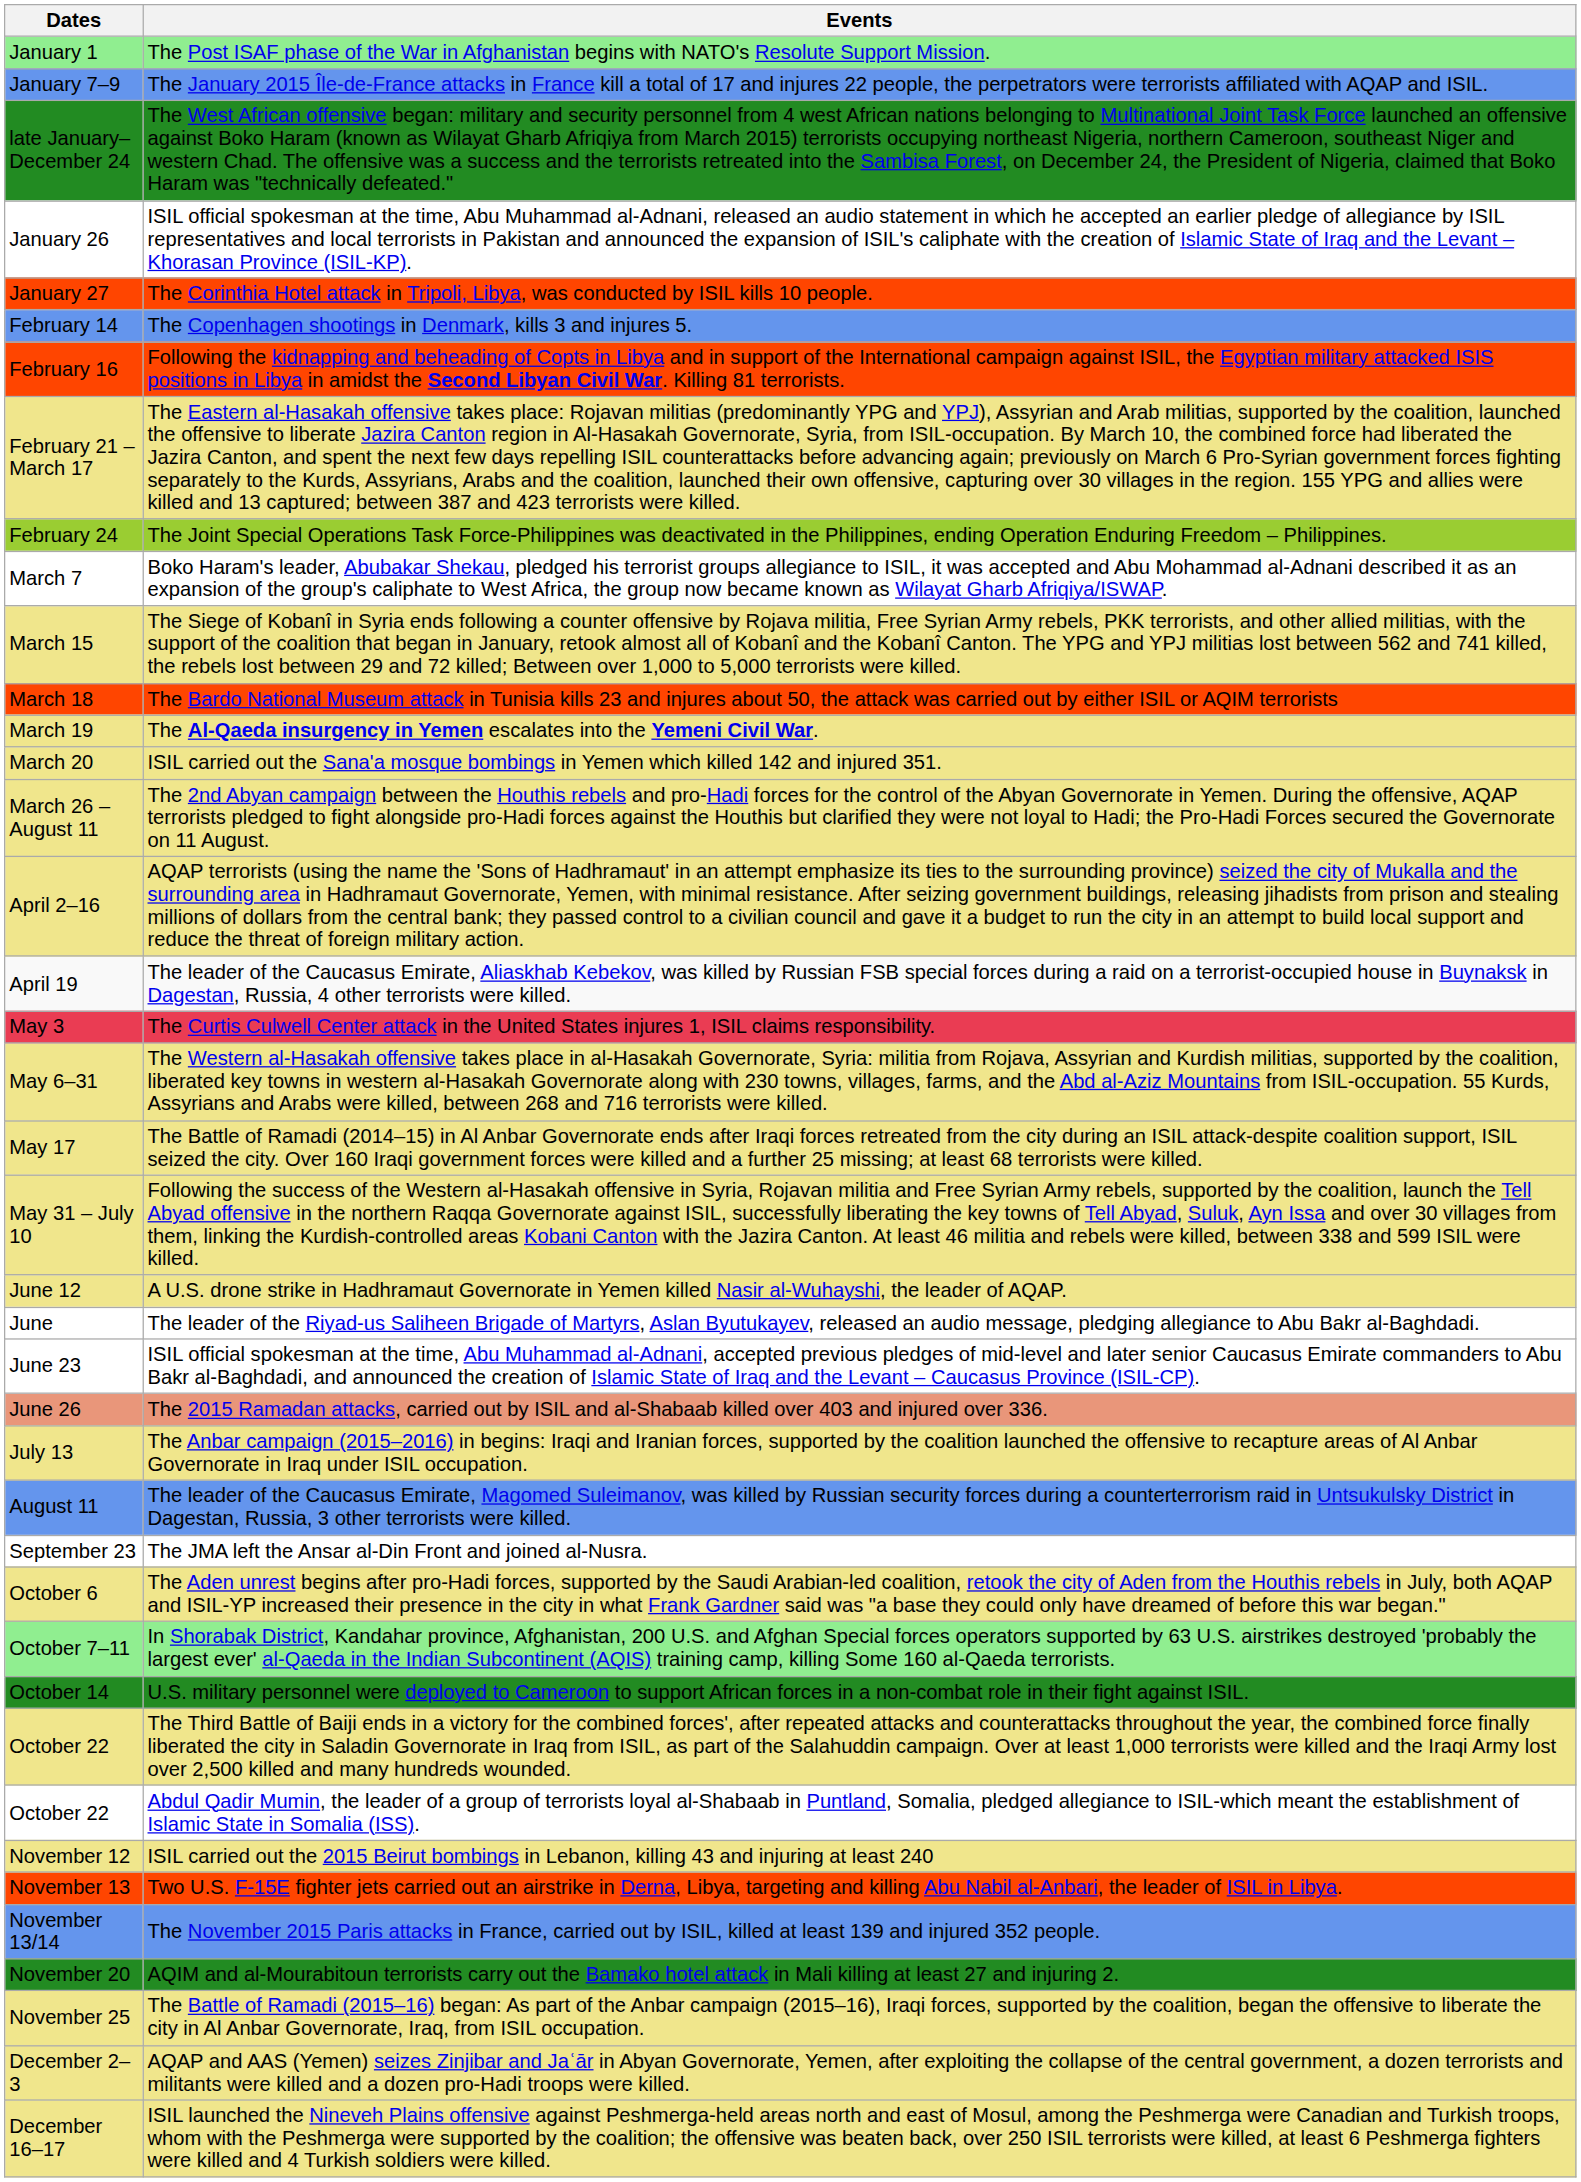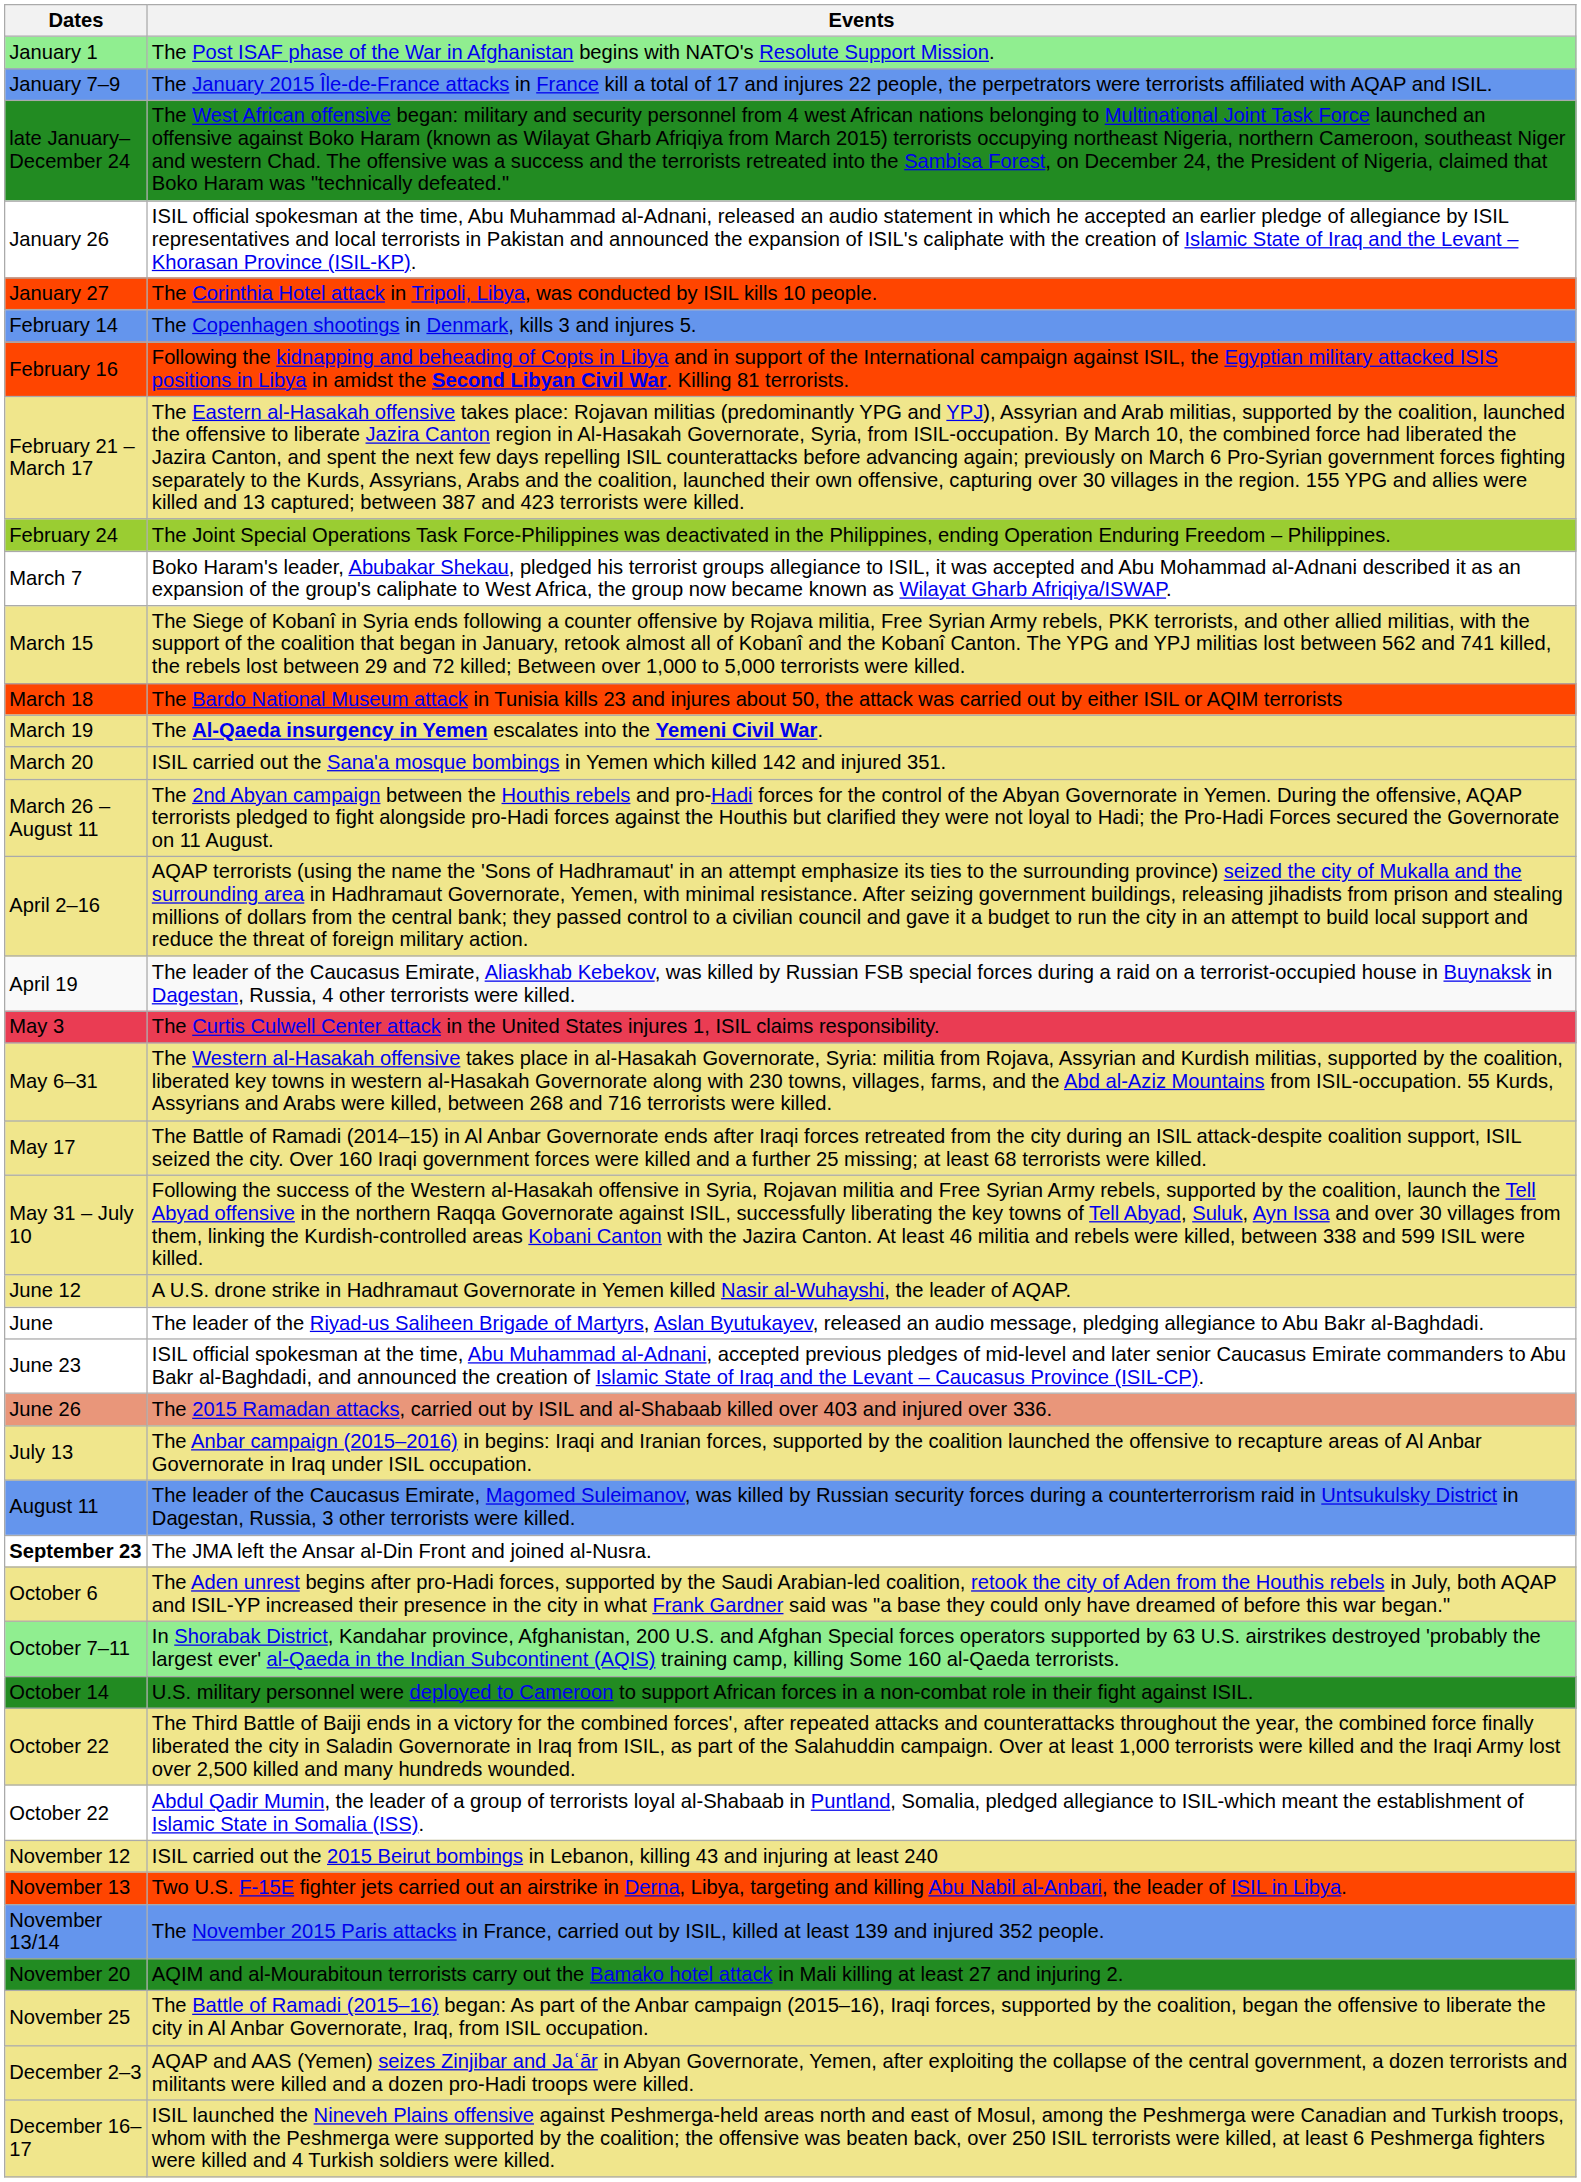(73, 1550) normal -> (75, 1550) bold
